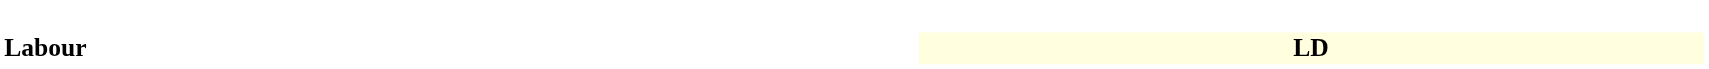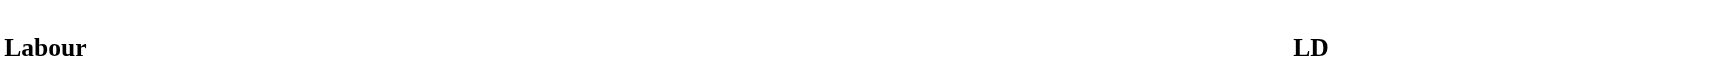(1311, 48) lightyellow background -> (1311, 48) no background
